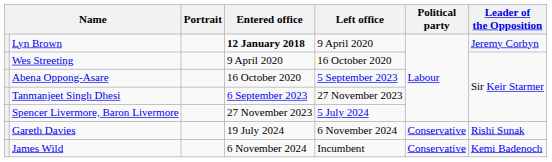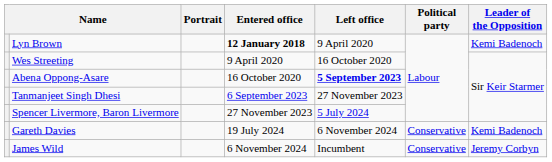(505, 43) Jeremy Corbyn -> (507, 43) Kemi Badenoch
(357, 78) normal -> (359, 78) bold
(498, 130) Rishi Sunak -> (507, 130) Kemi Badenoch
(507, 148) Kemi Badenoch -> (505, 148) Jeremy Corbyn
